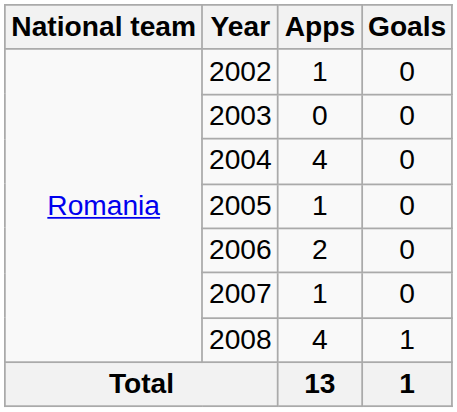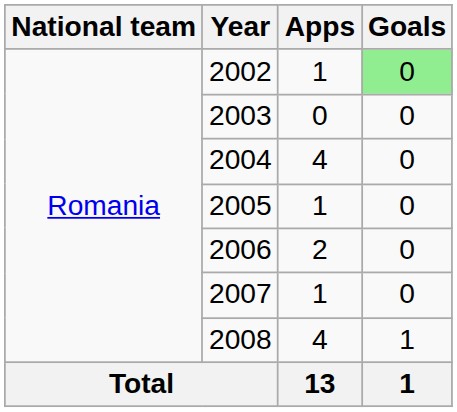(407, 71) no background -> (407, 71) lightgreen background
